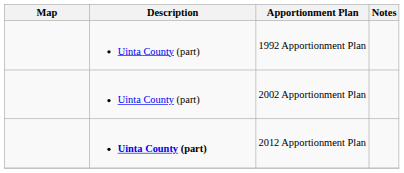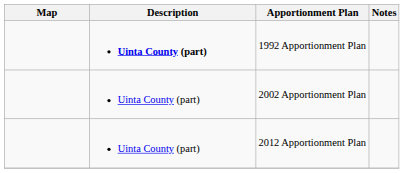(173, 51) normal -> (173, 51) bold
(173, 149) bold -> (173, 149) normal
